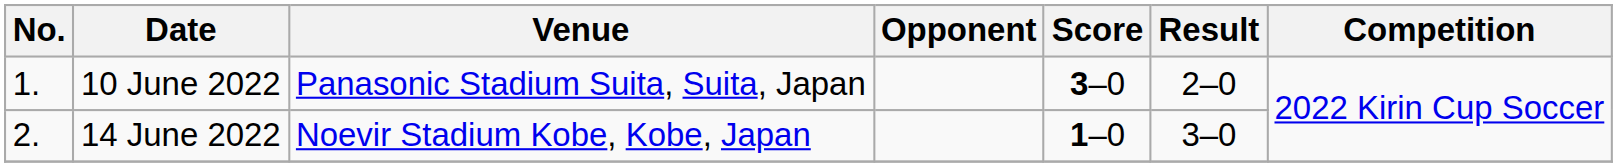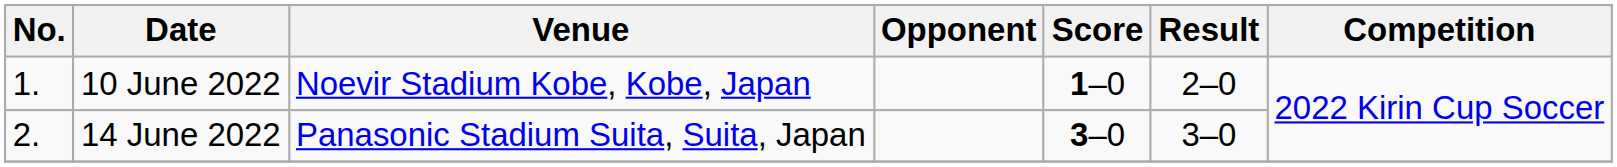(581, 82) Panasonic Stadium Suita, Suita, Japan -> (553, 82) Noevir Stadium Kobe, Kobe, Japan
(1098, 82) 3–0 -> (1098, 82) 1–0
(553, 135) Noevir Stadium Kobe, Kobe, Japan -> (581, 135) Panasonic Stadium Suita, Suita, Japan
(1098, 135) 1–0 -> (1098, 135) 3–0
